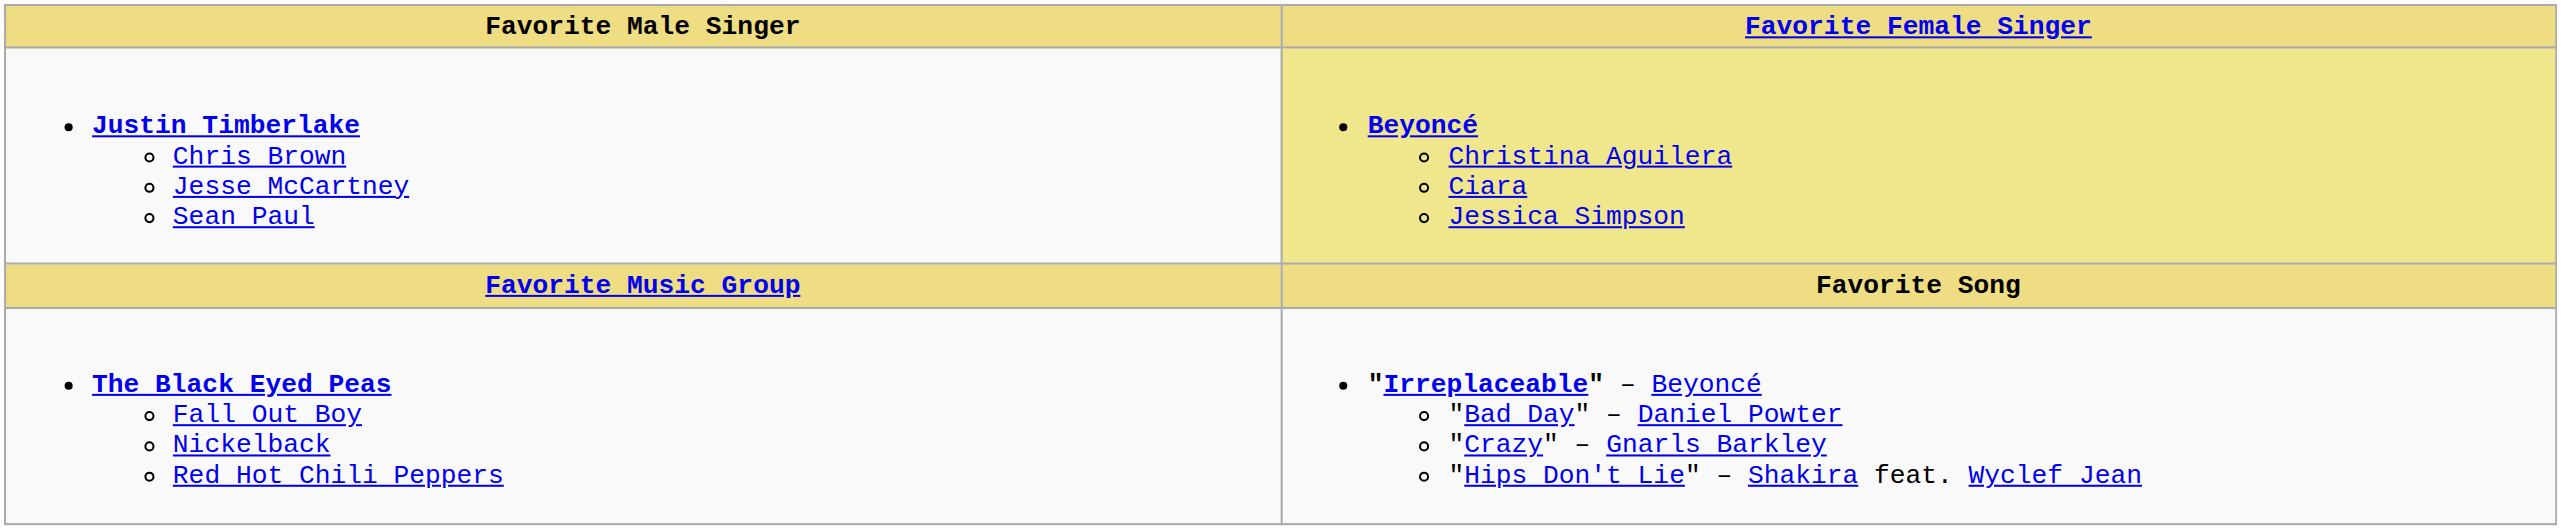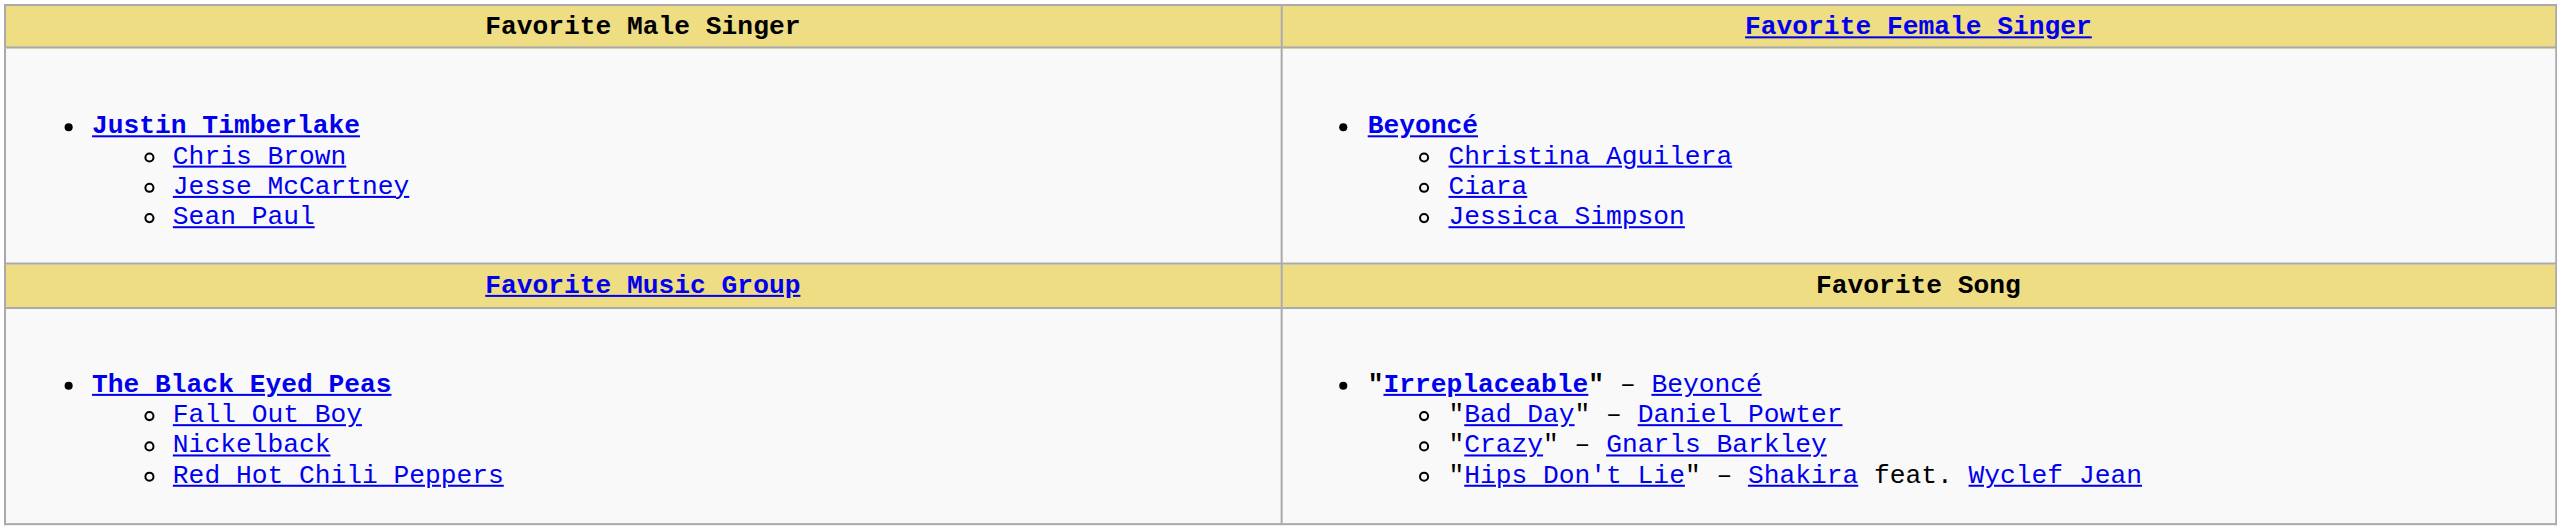(1918, 171) khaki background -> (1918, 171) no background
